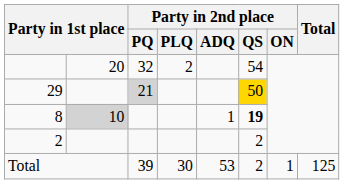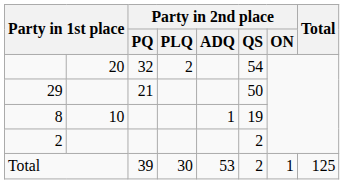(146, 91) lightgrey background -> (146, 91) no background
(255, 91) gold background -> (255, 91) no background
(117, 116) lightgrey background -> (117, 116) no background
(255, 116) bold -> (255, 116) normal
